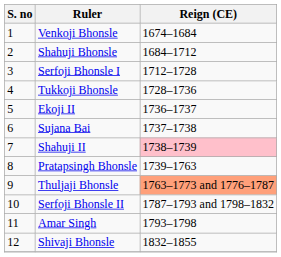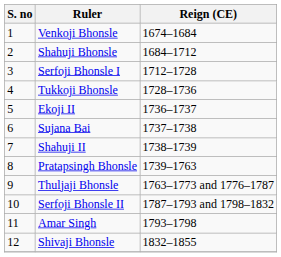(170, 147) pink background -> (170, 147) no background
(208, 185) lightsalmon background -> (208, 185) no background
